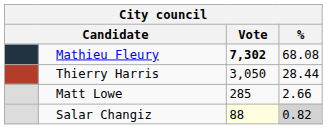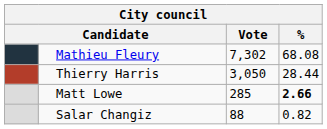(248, 54) bold -> (248, 54) normal
(297, 94) normal -> (297, 94) bold
(237, 114) lightyellow background -> (237, 114) no background
(297, 114) lightgrey background -> (297, 114) no background
